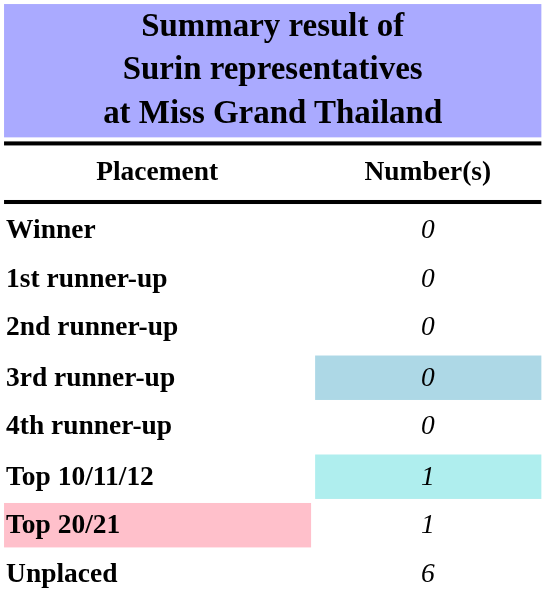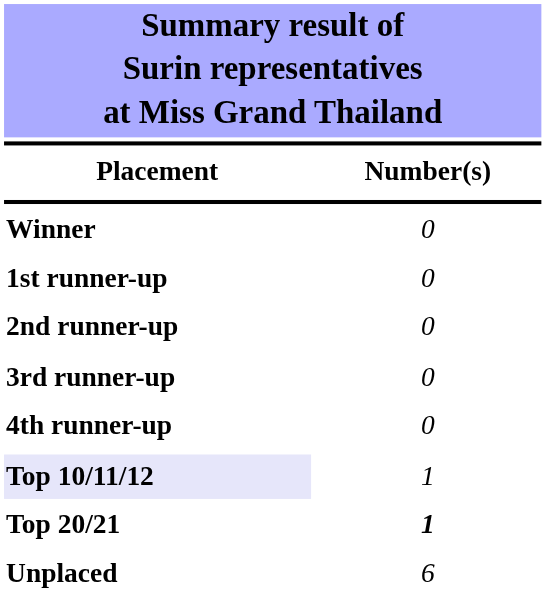(428, 376) lightblue background -> (428, 376) no background
(80, 475) no background -> (80, 475) lavender background
(428, 475) paleturquoise background -> (428, 475) no background
(63, 524) pink background -> (63, 524) no background
(428, 524) normal -> (428, 524) bold
